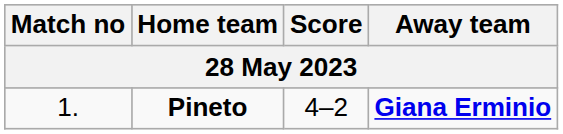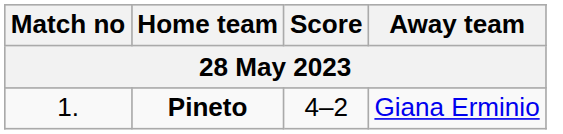(463, 107) bold -> (457, 107) normal
